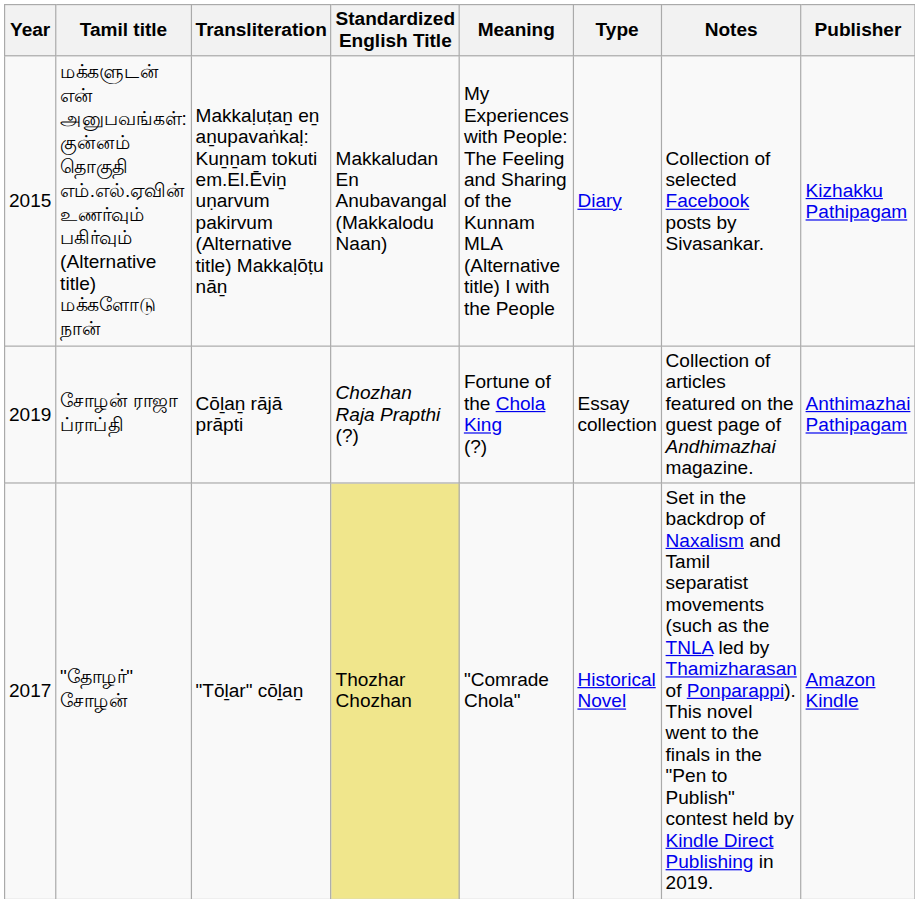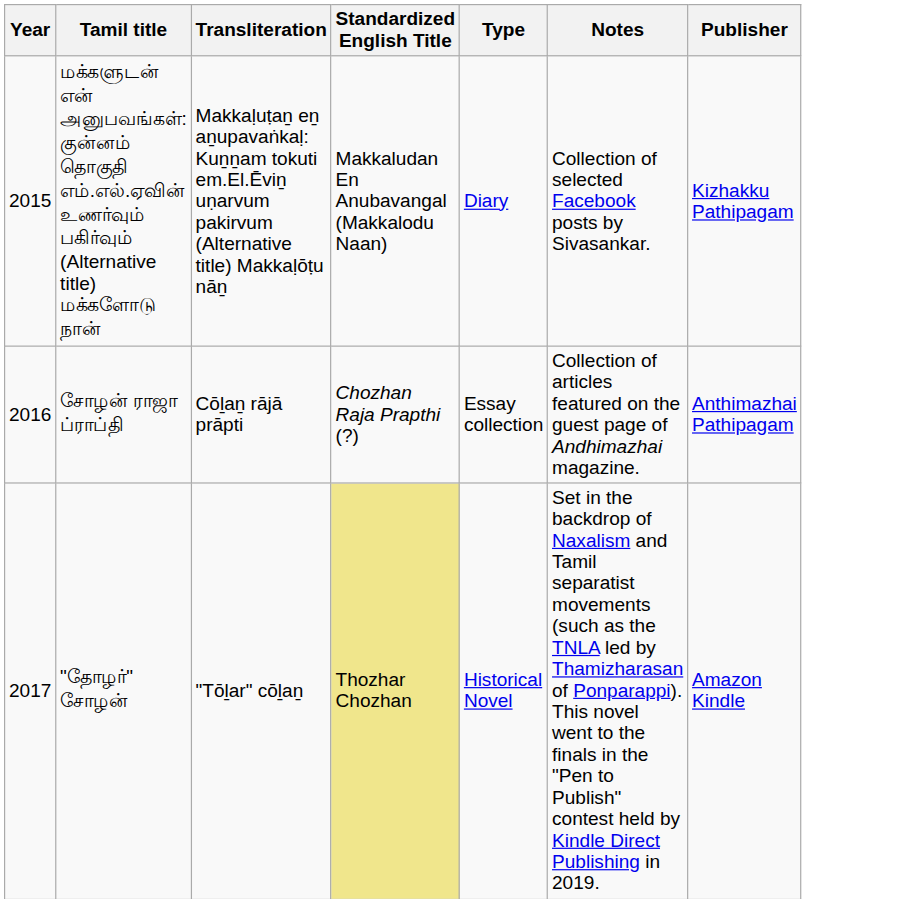- column: (516, 30)
(30, 414) 2019 -> (30, 414) 2016
